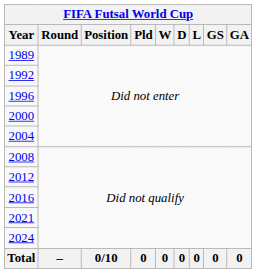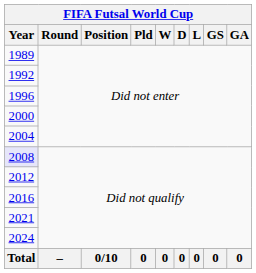(21, 156) no background -> (21, 156) lavender background
